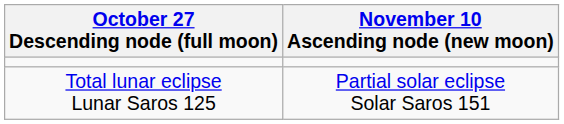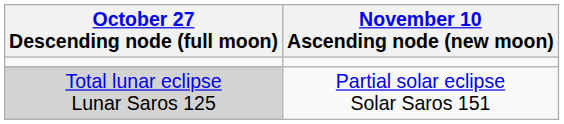(144, 92) no background -> (144, 92) lightgrey background
